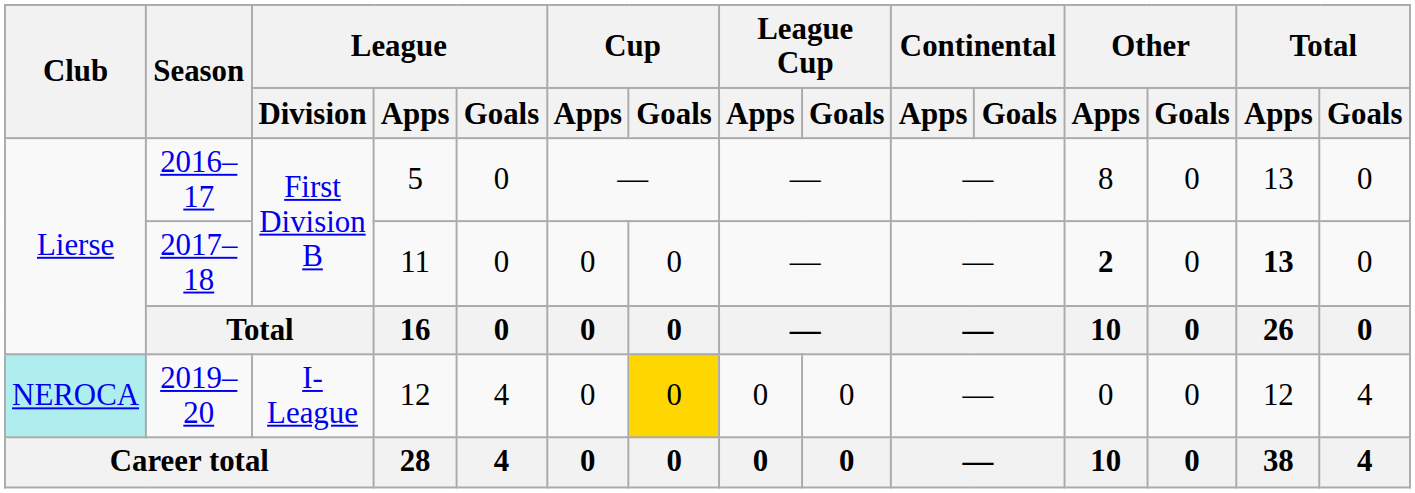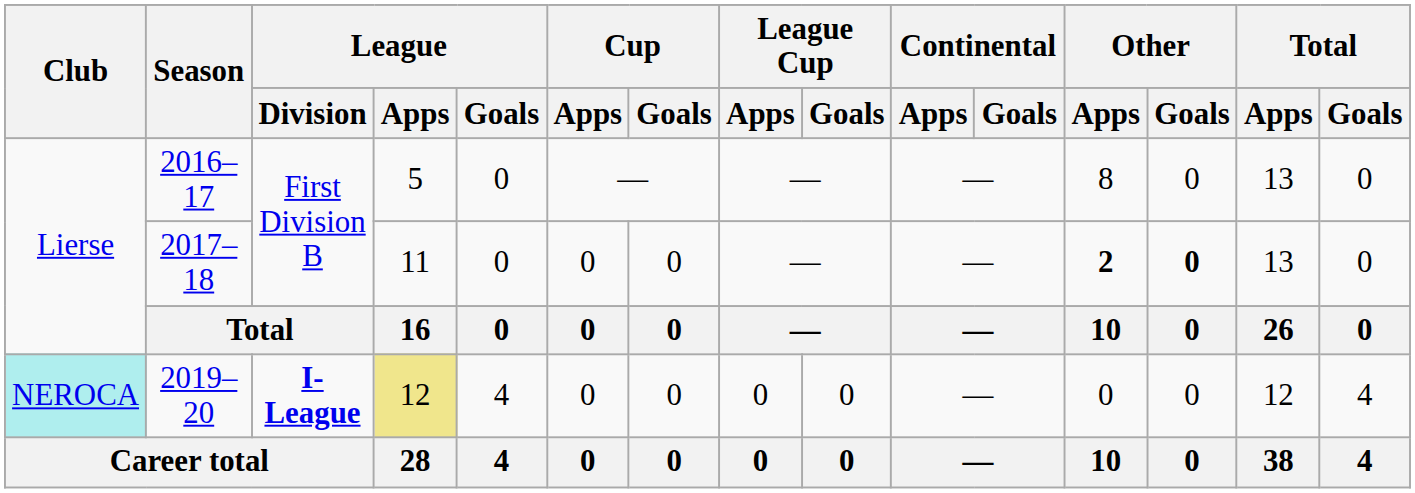(1192, 262) normal -> (1192, 262) bold
(1278, 262) bold -> (1278, 262) normal
(313, 395) normal -> (312, 395) bold
(415, 395) no background -> (415, 395) khaki background
(674, 395) gold background -> (674, 395) no background
